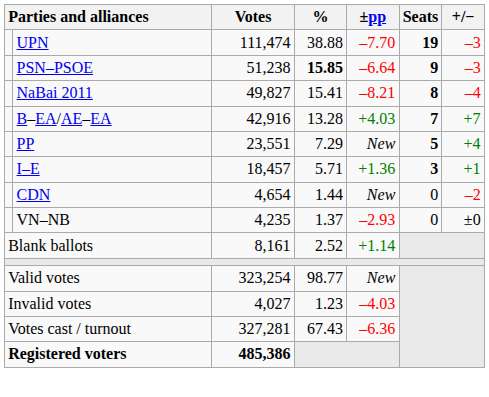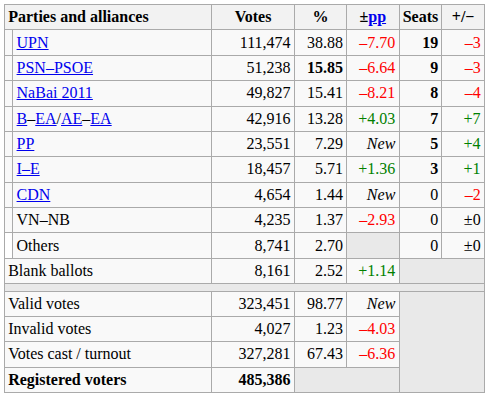+ row: (38, 245)
(265, 278) 323,254 -> (265, 303) 323,451
